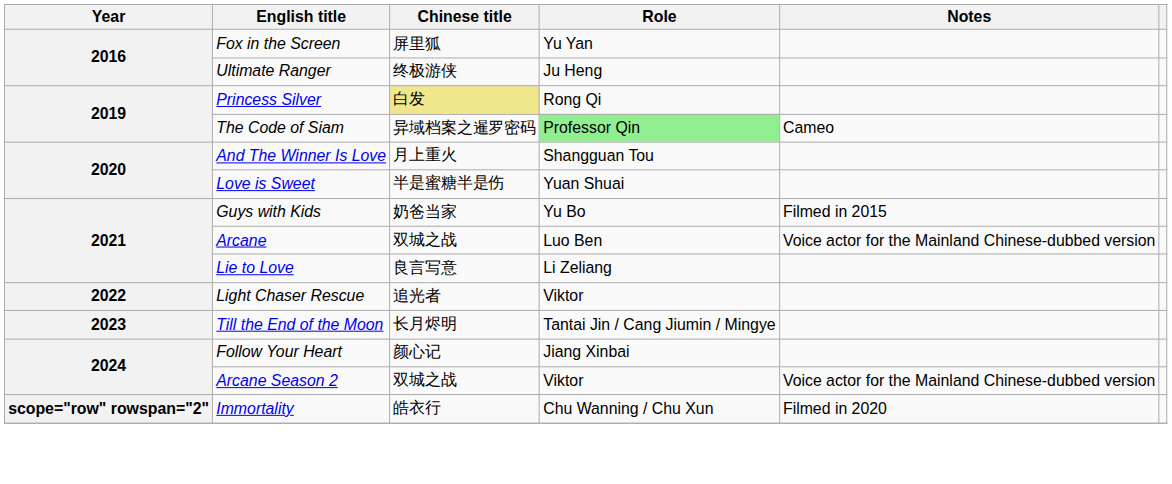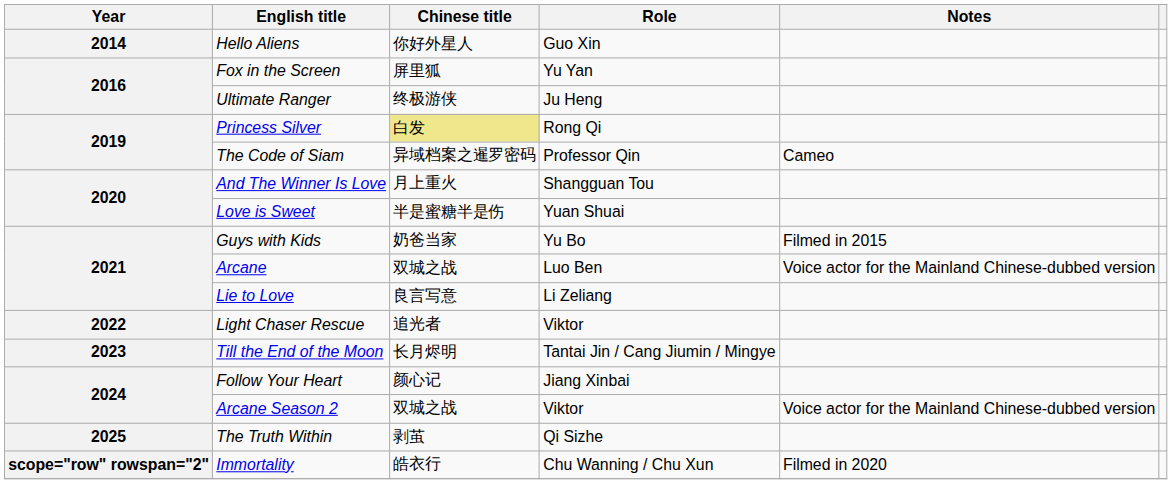+ row: (258, 43)
(592, 127) lightgreen background -> (592, 156) no background
+ row: (274, 436)
